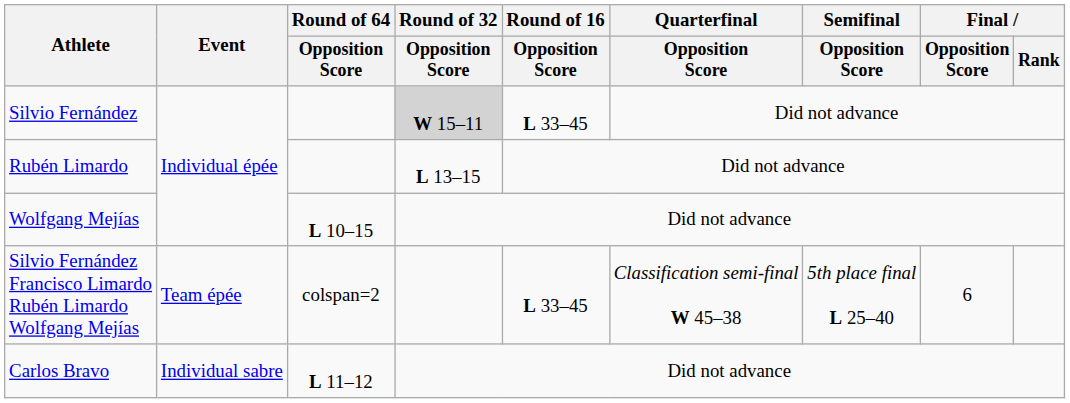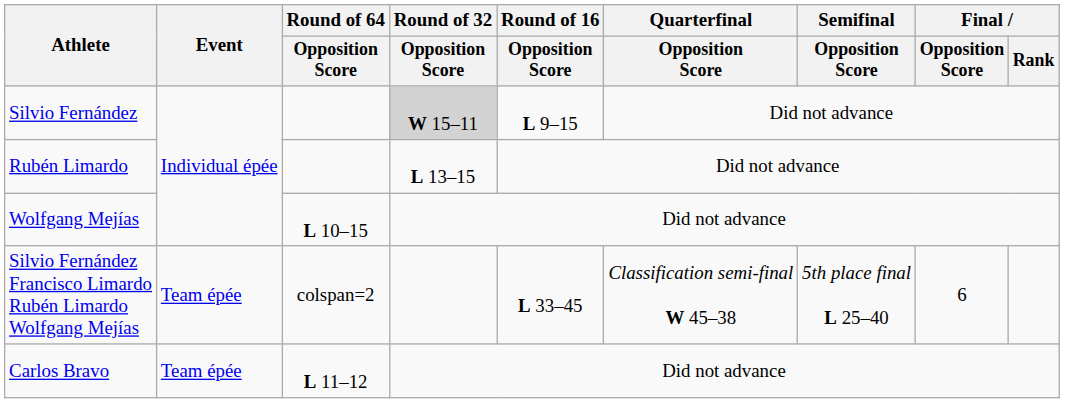(556, 124) L 33–45 -> (550, 124) L 9–15
(222, 371) Individual sabre -> (201, 371) Team épée
